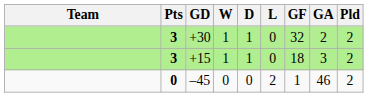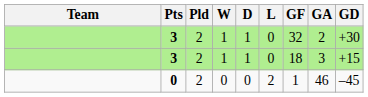columns swapped: (350, 15) <-> (200, 15)
